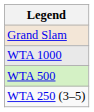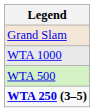(46, 96) normal -> (47, 96) bold
